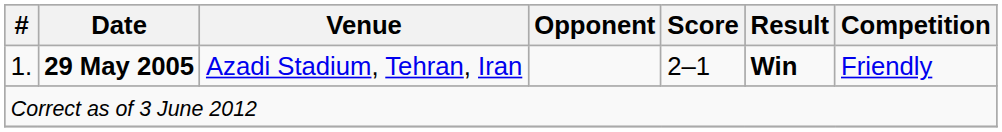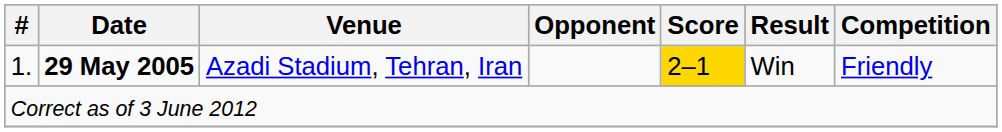(689, 66) no background -> (689, 66) gold background
(774, 66) bold -> (773, 66) normal
